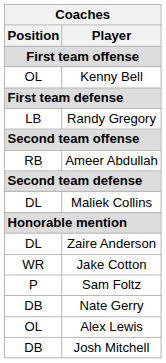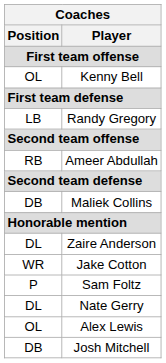(33, 202) DL -> (33, 202) DB
(33, 306) DB -> (33, 306) DL
